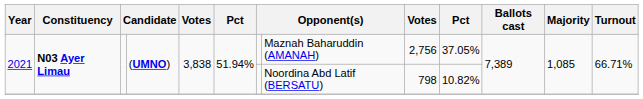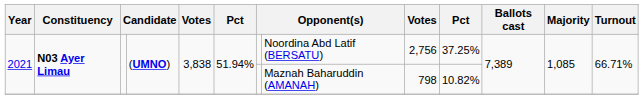(314, 49) Maznah Baharuddin (AMANAH) -> (310, 49) Noordina Abd Latif (BERSATU)
(461, 49) 37.05% -> (461, 49) 37.25%
(310, 79) Noordina Abd Latif (BERSATU) -> (314, 79) Maznah Baharuddin (AMANAH)
